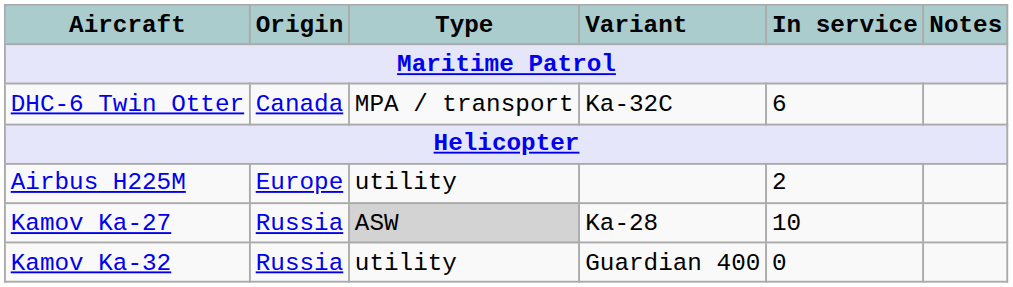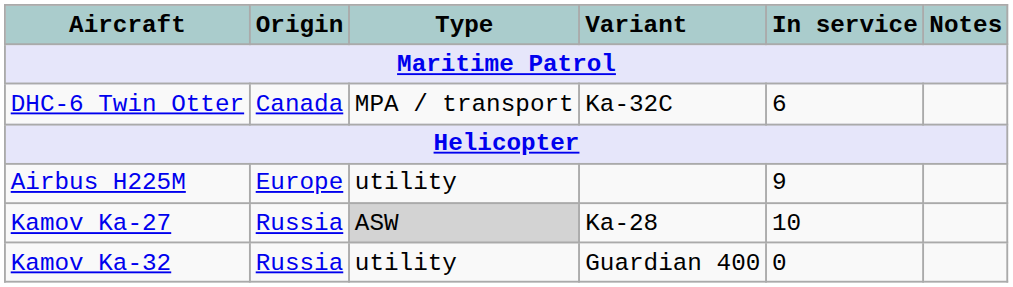(779, 183) 2 -> (779, 183) 9
